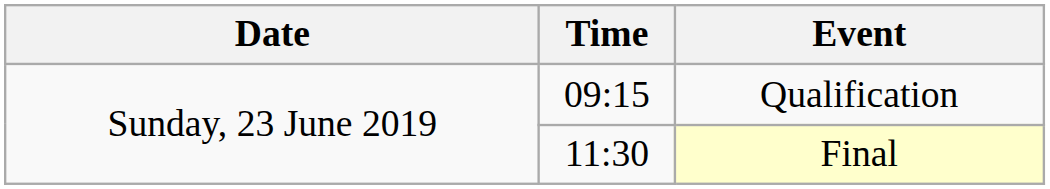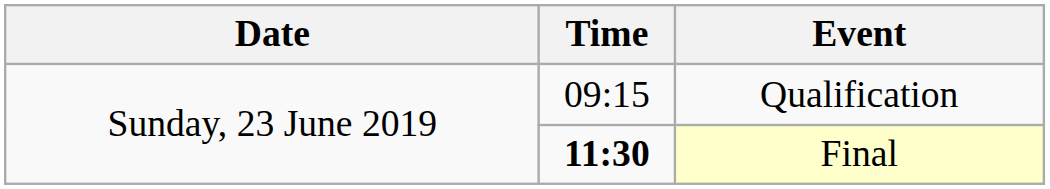(607, 153) normal -> (607, 153) bold
